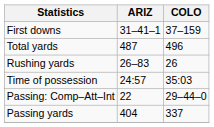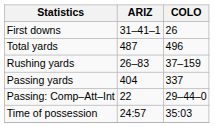(183, 30) 37–159 -> (171, 30) 26
(171, 63) 26 -> (183, 63) 37–159
rows swapped: (40, 113) <-> (52, 80)
